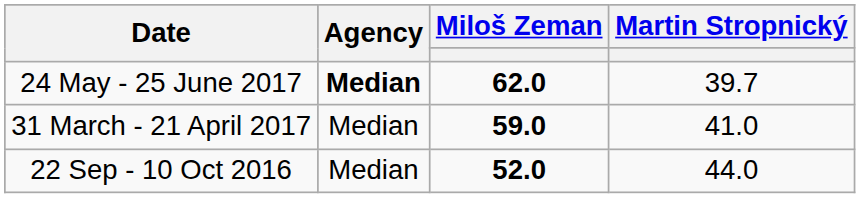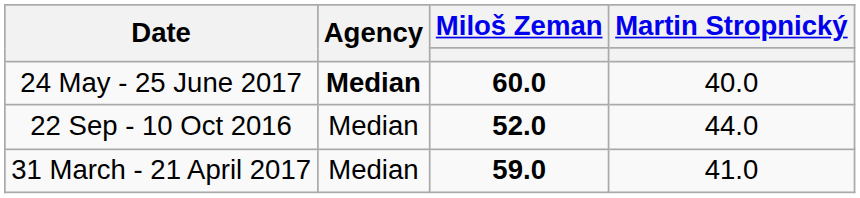(519, 82) 62.0 -> (519, 82) 60.0
(731, 82) 39.7 -> (731, 82) 40.0
rows swapped: (161, 126) <-> (161, 169)
